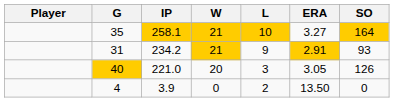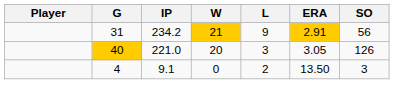- row: (117, 32)
(364, 50) 93 -> (364, 32) 56
(166, 87) 3.9 -> (166, 69) 9.1
(364, 87) 0 -> (364, 69) 3
